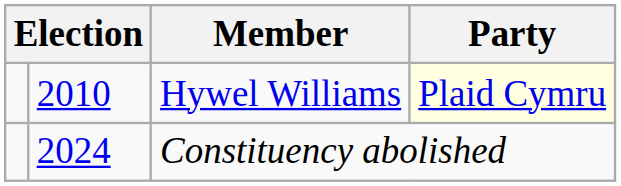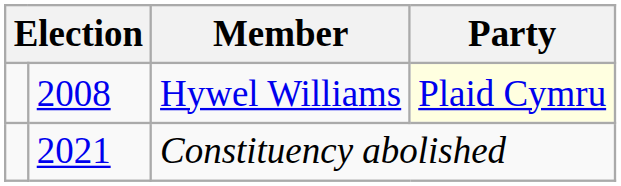(74, 92) 2010 -> (74, 92) 2008
(74, 151) 2024 -> (74, 151) 2021
